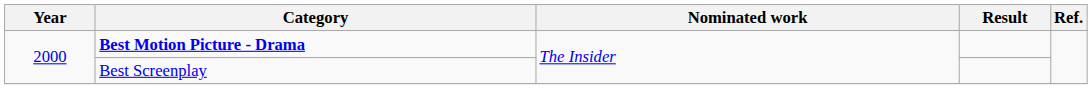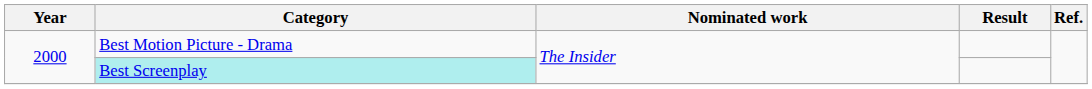(202, 44) bold -> (196, 44) normal
(153, 70) no background -> (153, 70) paleturquoise background
